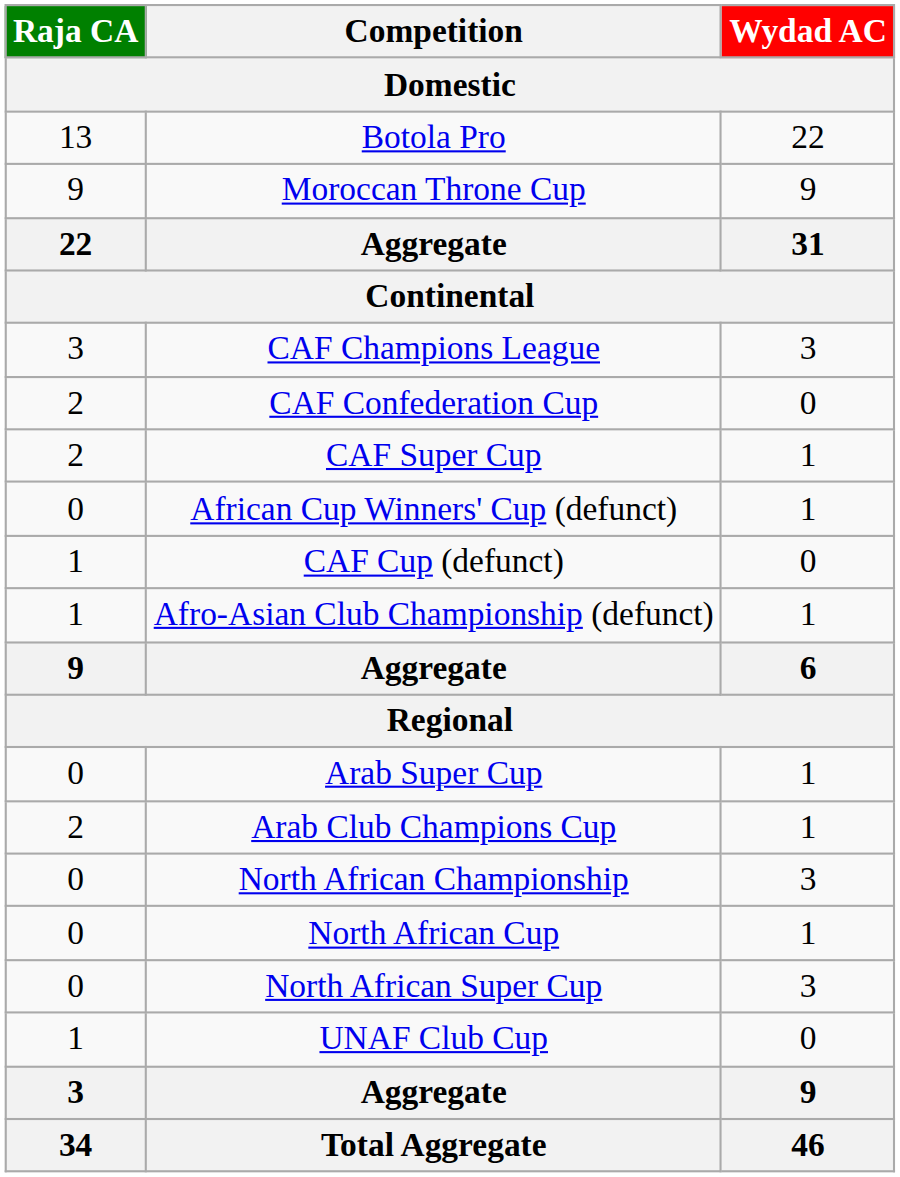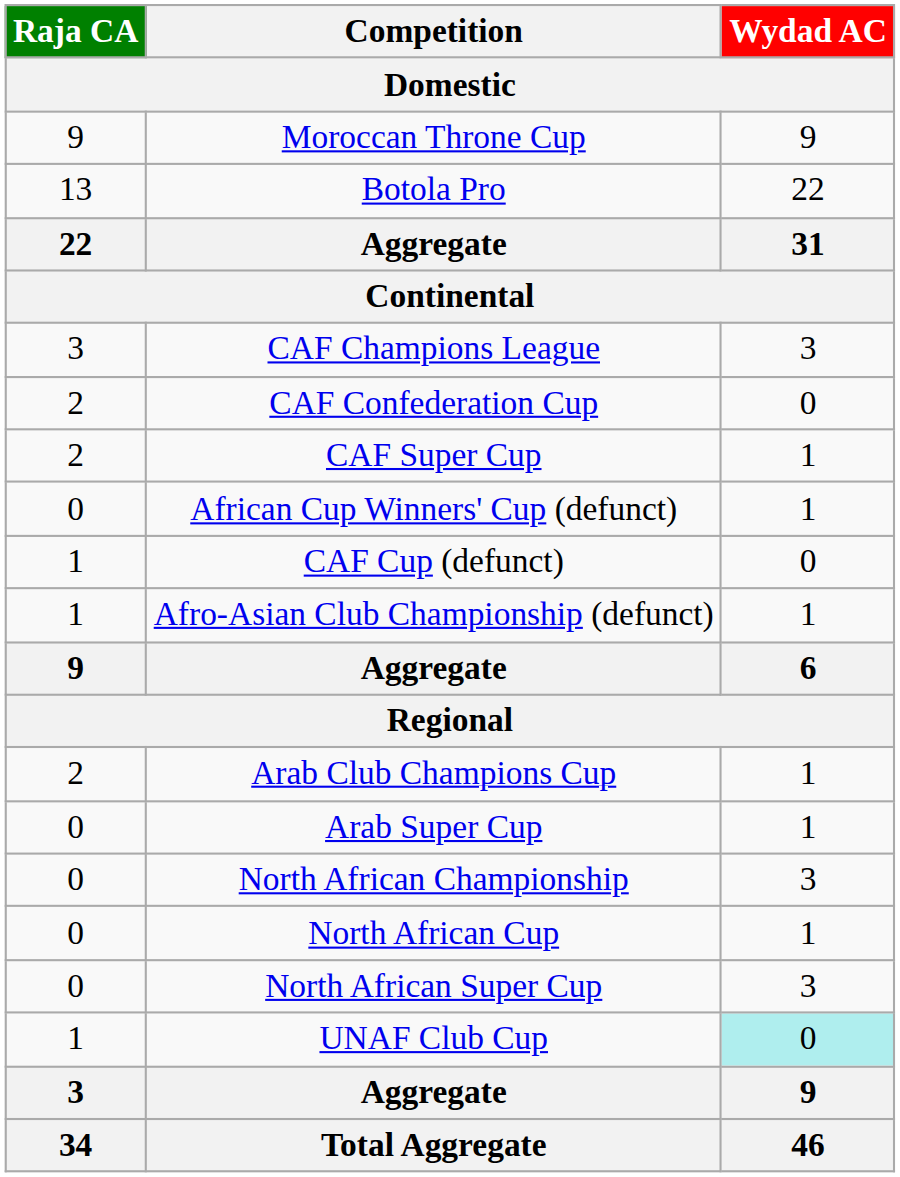rows swapped: (434, 137) <-> (434, 190)
rows swapped: (434, 826) <-> (434, 773)
(808, 1038) no background -> (808, 1038) paleturquoise background
